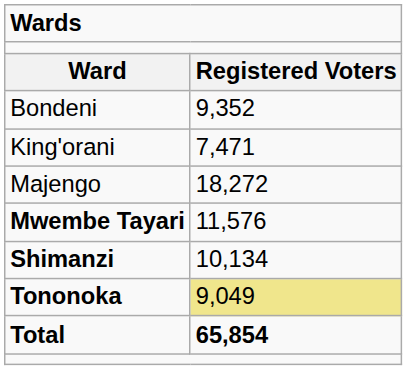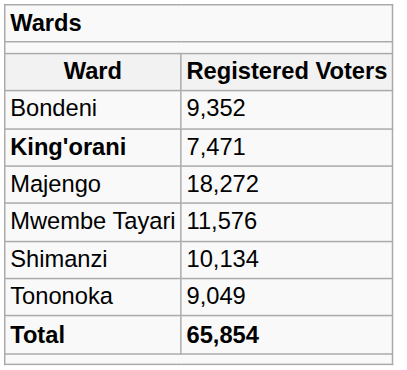(62, 146) normal -> (68, 146) bold
(97, 221) bold -> (93, 221) normal
(62, 259) bold -> (59, 259) normal
(66, 297) bold -> (62, 297) normal
(225, 297) khaki background -> (216, 297) no background
